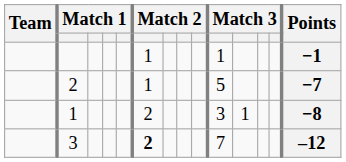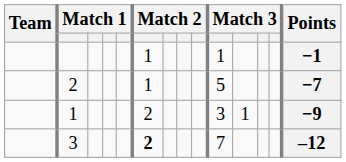(312, 114) −8 -> (312, 114) −9
